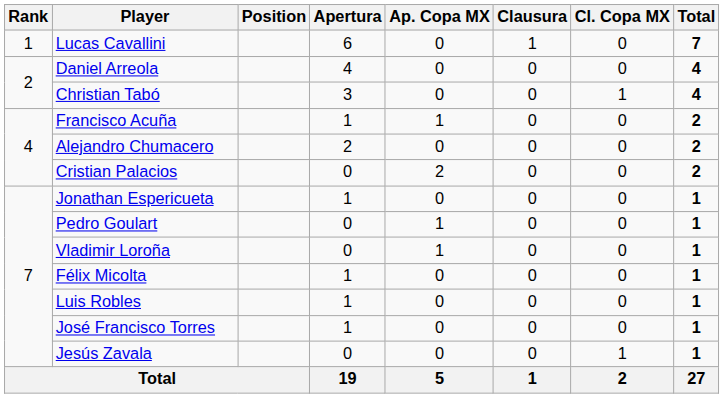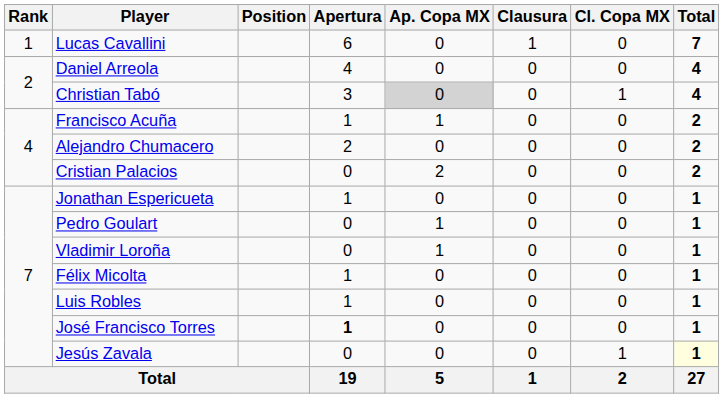(439, 95) no background -> (439, 95) lightgrey background
(348, 328) normal -> (348, 328) bold
(696, 353) no background -> (696, 353) lightyellow background
